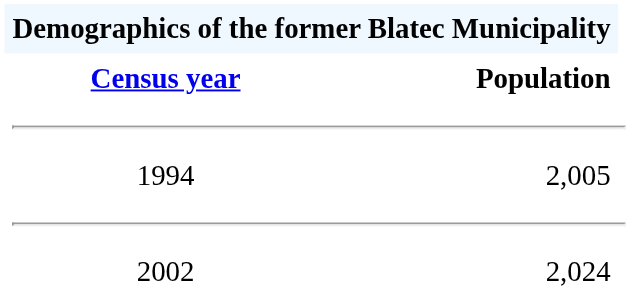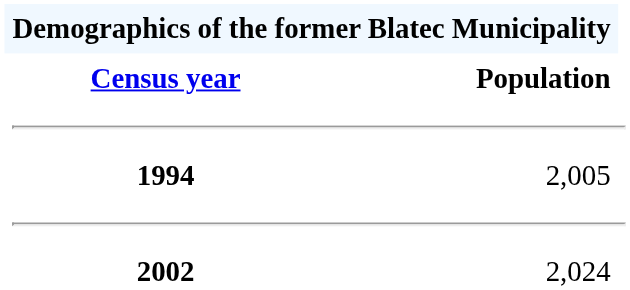(166, 174) normal -> (166, 174) bold
(166, 272) normal -> (166, 272) bold
